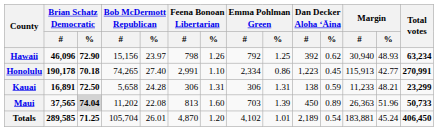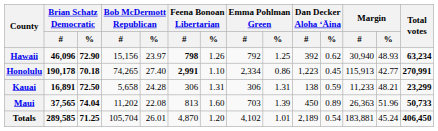(191, 56) normal -> (191, 56) bold
(188, 71) normal -> (188, 71) bold
(90, 103) lightgrey background -> (90, 103) no background
